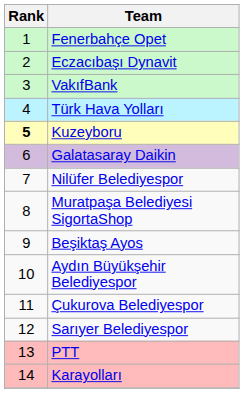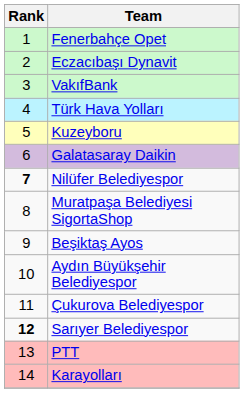(26, 132) bold -> (26, 132) normal
(26, 179) normal -> (26, 179) bold
(26, 329) normal -> (26, 329) bold
